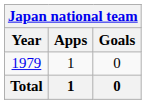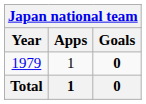(117, 63) normal -> (117, 63) bold
